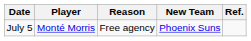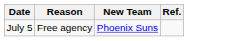- column: (66, 12)
